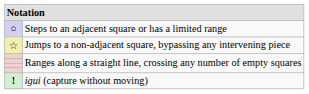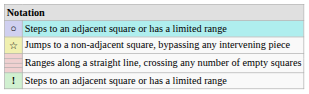(126, 28) no background -> (126, 28) paleturquoise background
(86, 80) igui (capture without moving) -> (126, 80) Steps to an adjacent square or has a limited range
